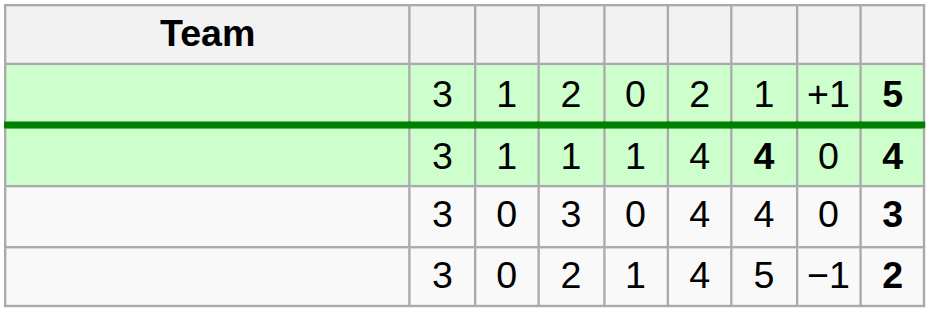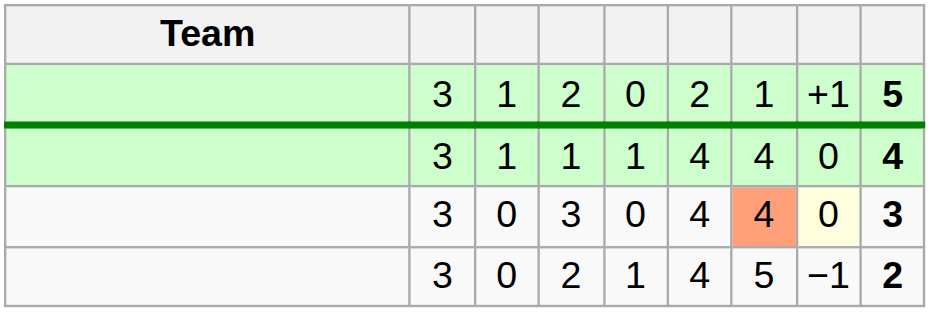(764, 155) bold -> (764, 155) normal
(764, 215) no background -> (764, 215) lightsalmon background
(828, 215) no background -> (828, 215) lightyellow background
